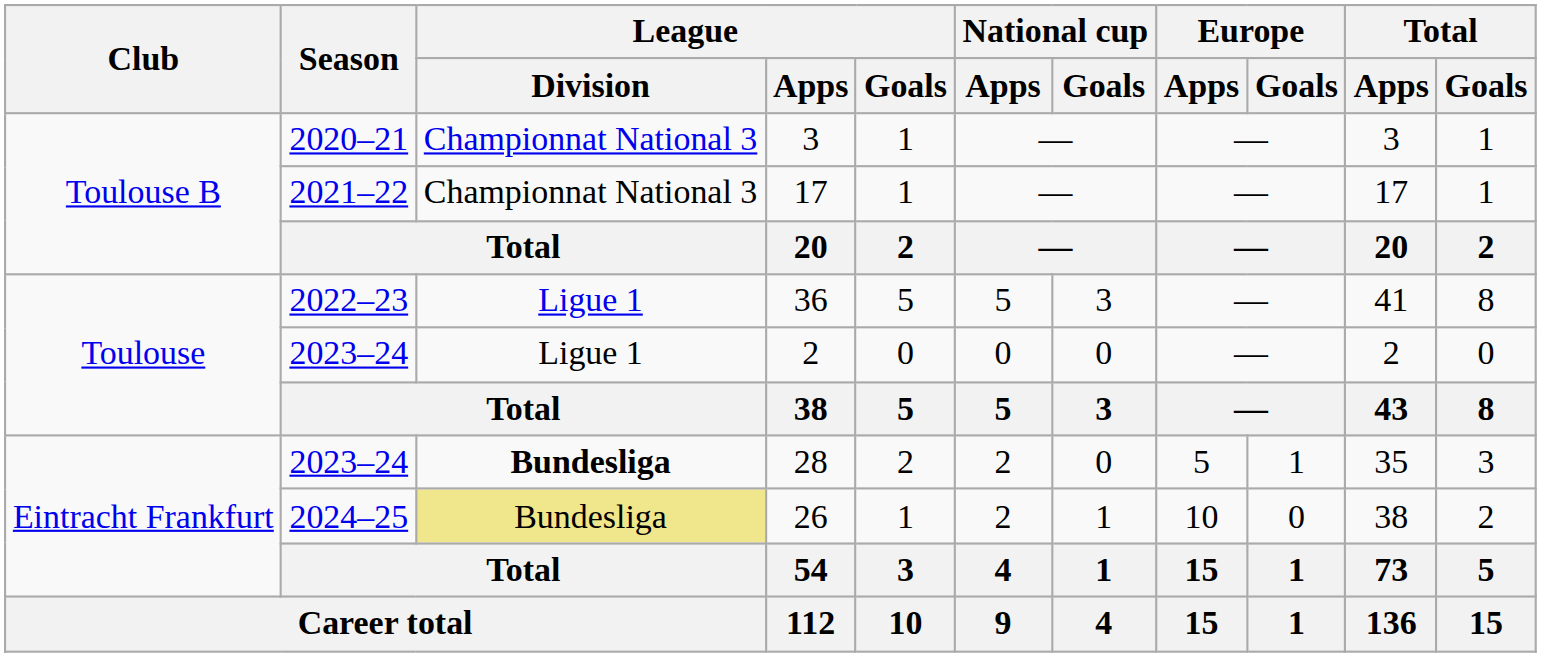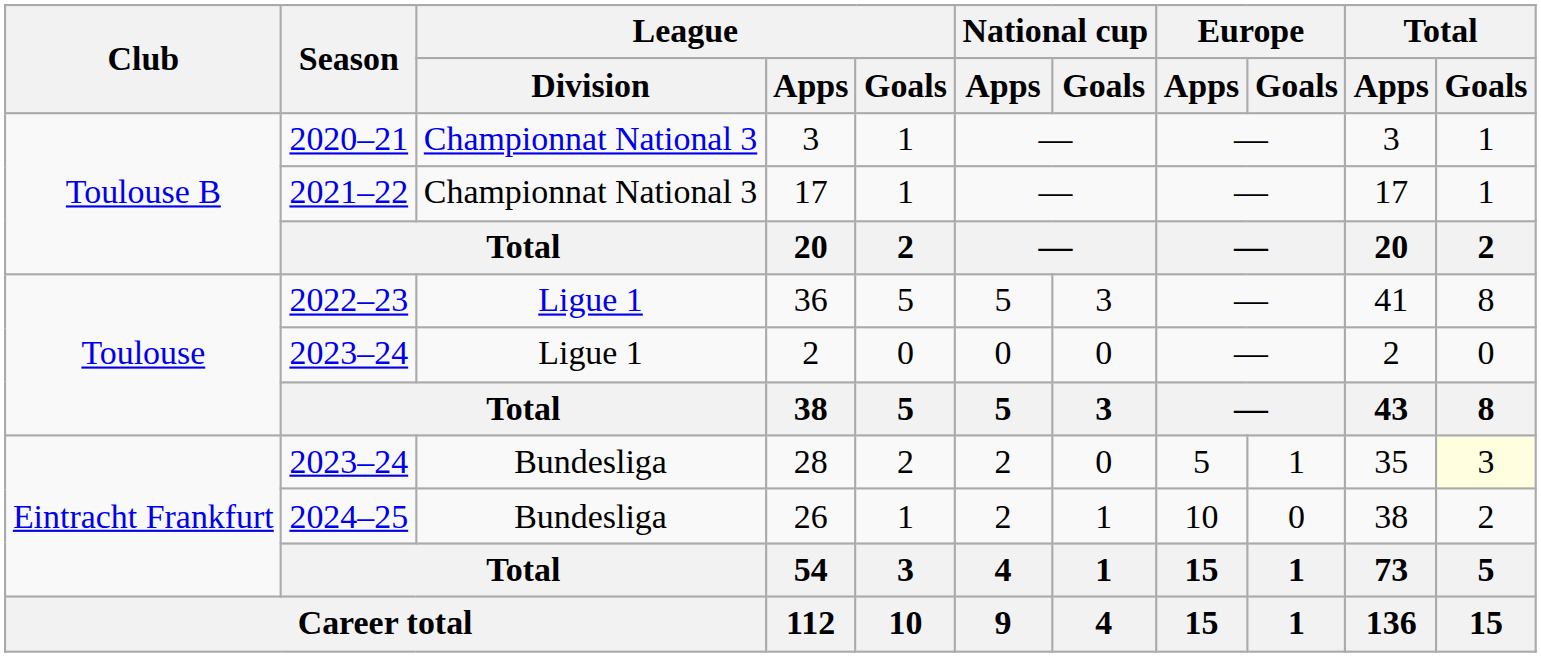(591, 461) bold -> (591, 461) normal
(1486, 461) no background -> (1486, 461) lightyellow background
(591, 515) khaki background -> (591, 515) no background
